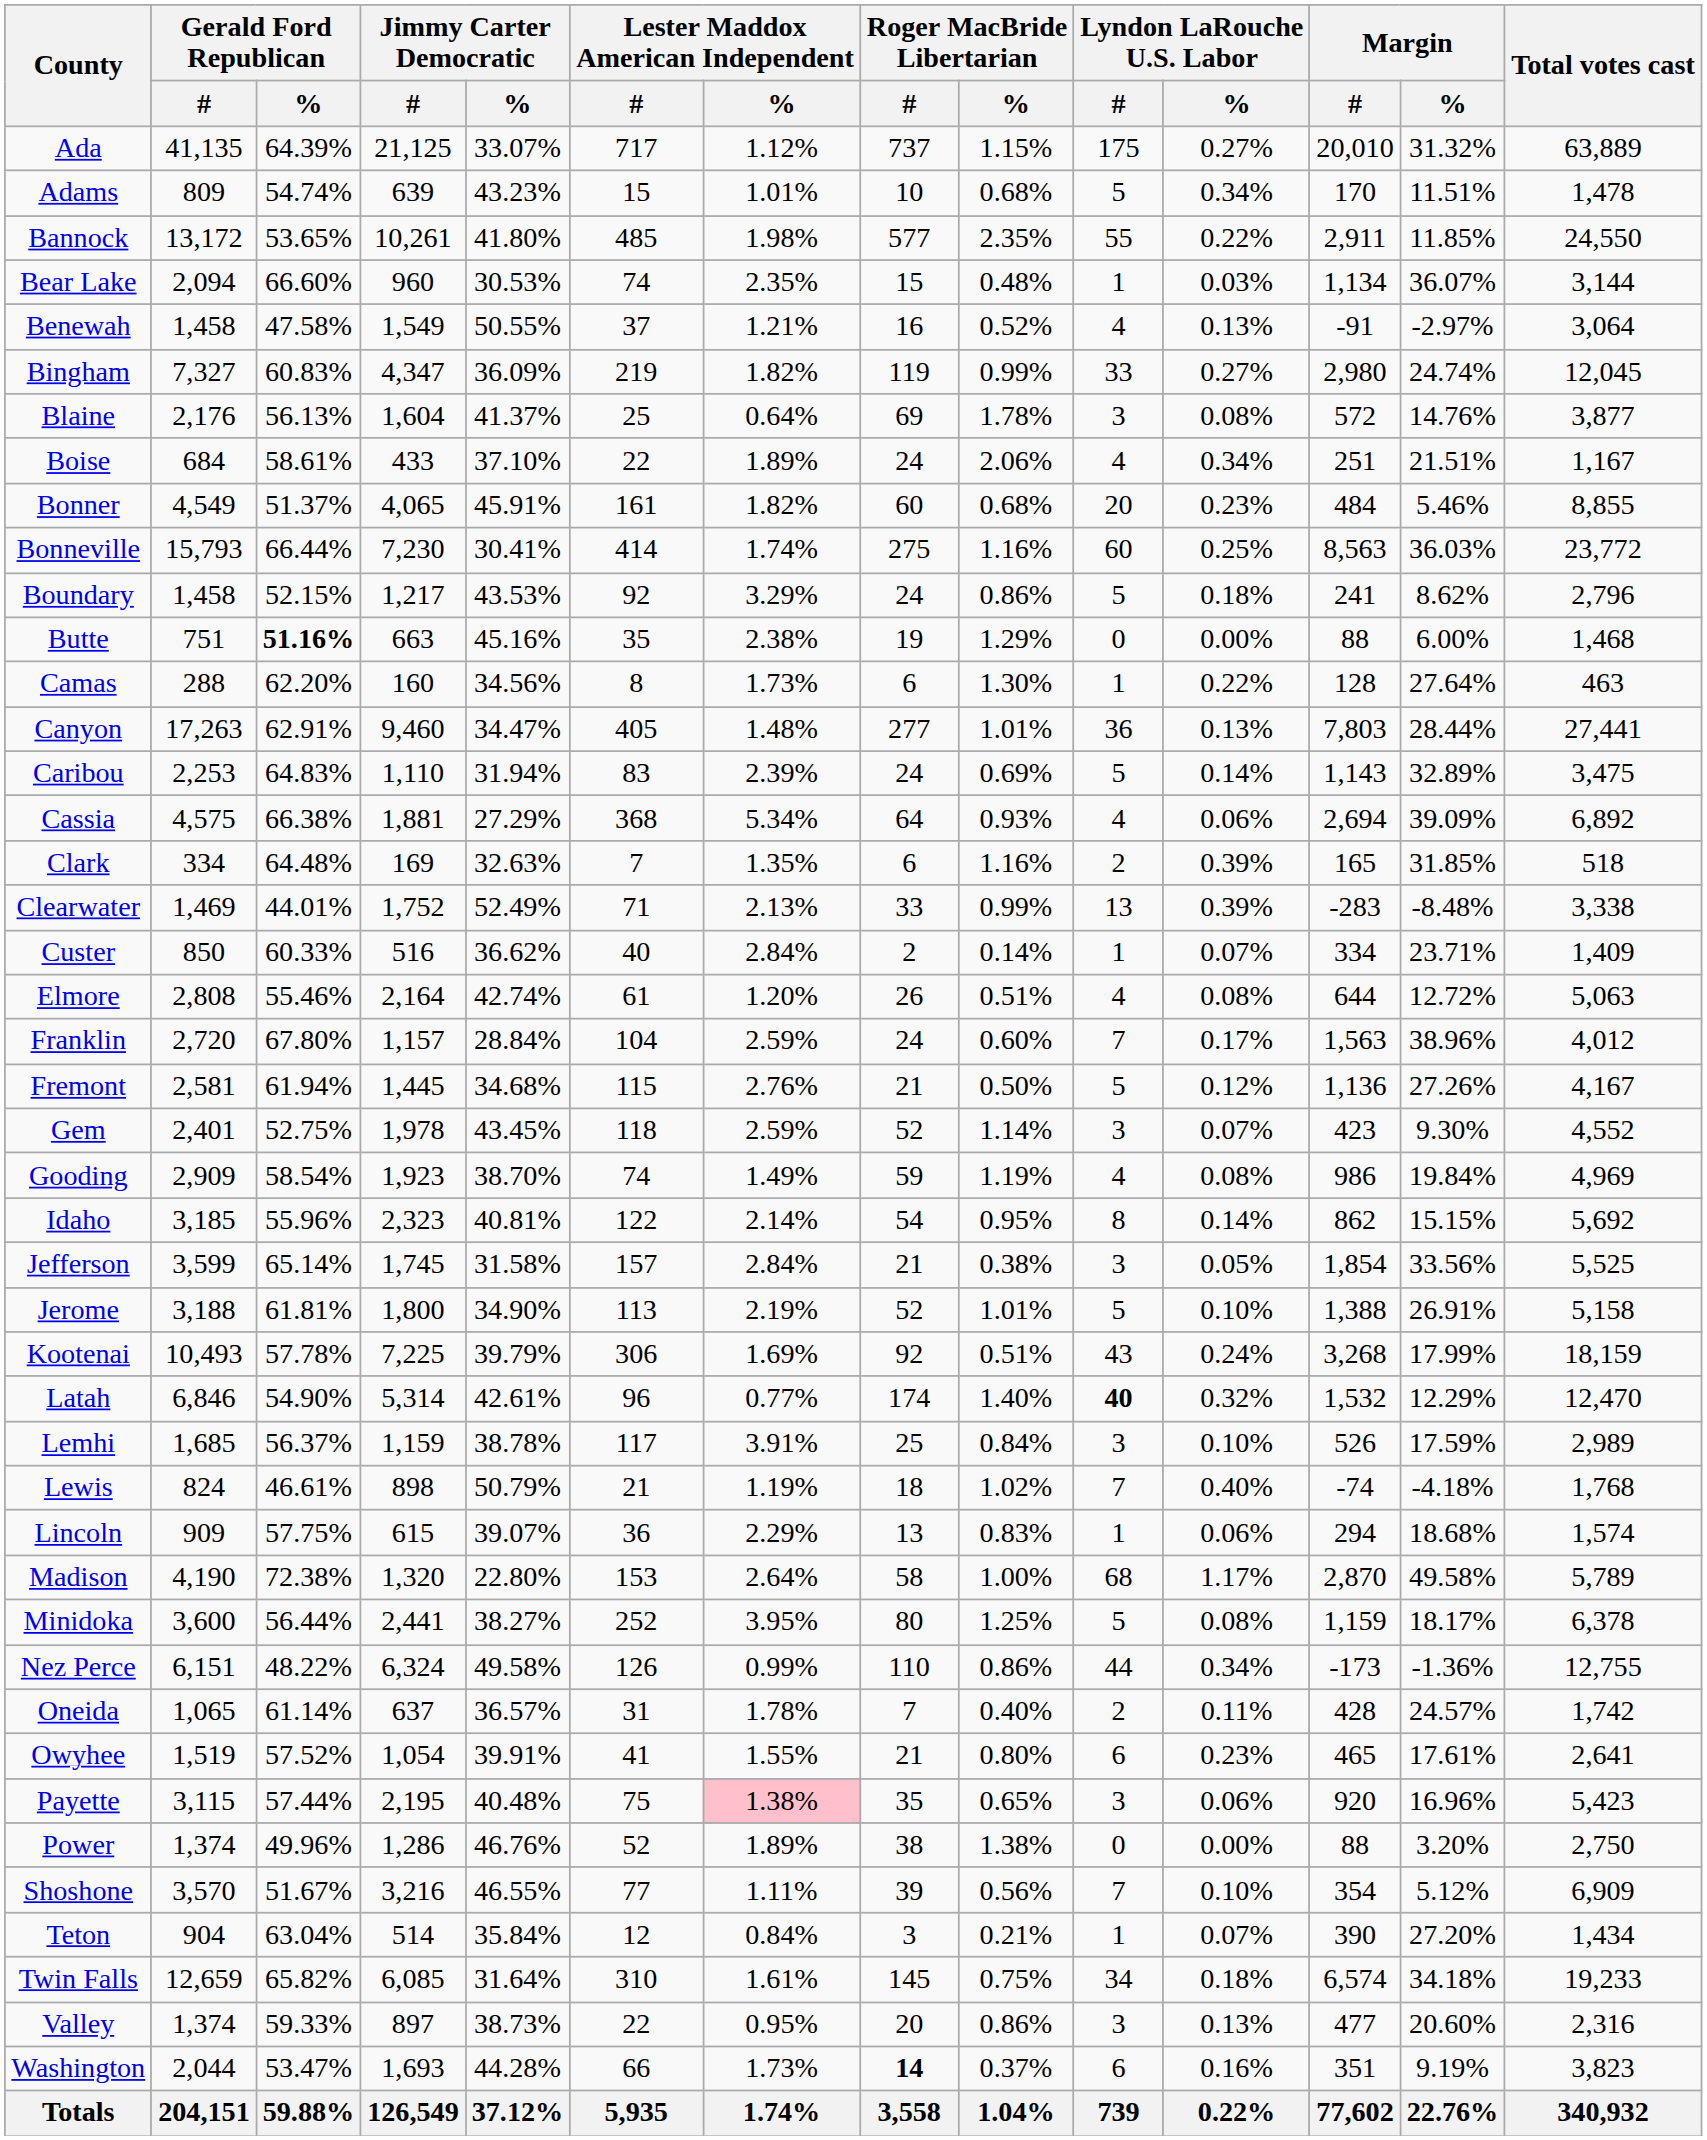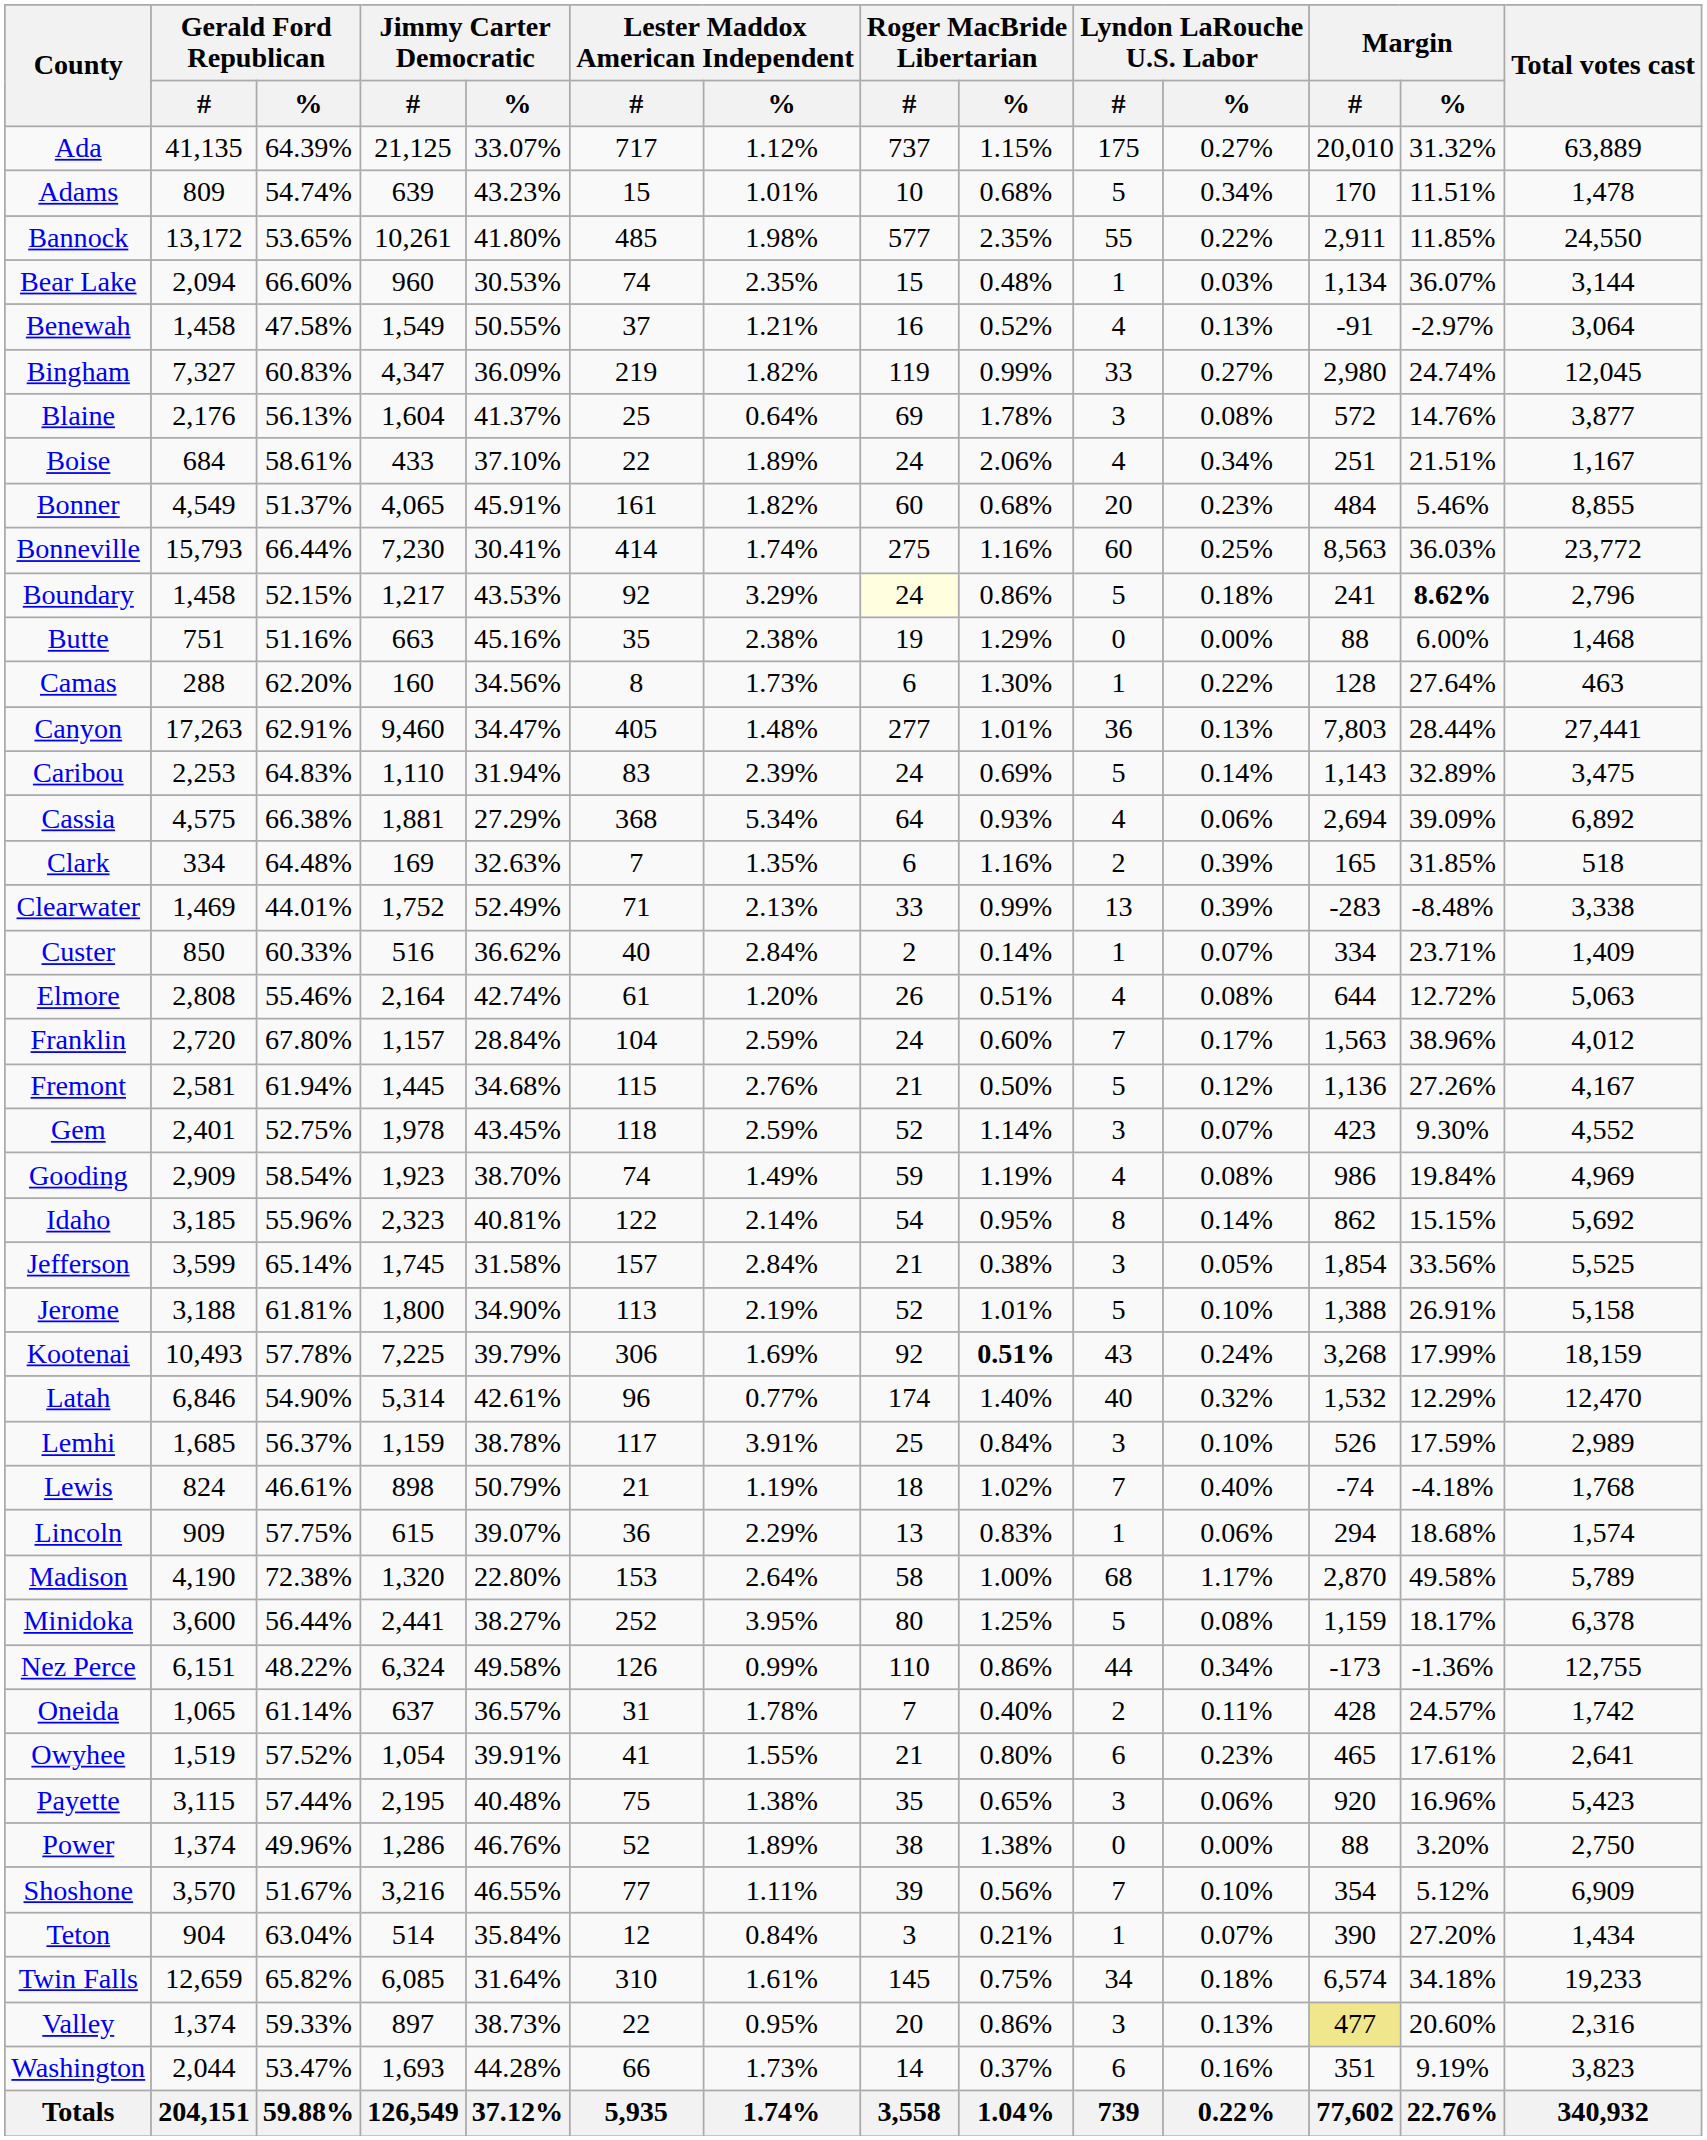(909, 594) no background -> (909, 594) lightyellow background
(1452, 594) normal -> (1452, 594) bold
(308, 639) bold -> (308, 639) normal
(1016, 1353) normal -> (1016, 1353) bold
(1119, 1398) bold -> (1119, 1398) normal
(782, 1800) pink background -> (782, 1800) no background
(1355, 2023) no background -> (1355, 2023) khaki background
(909, 2068) bold -> (909, 2068) normal
